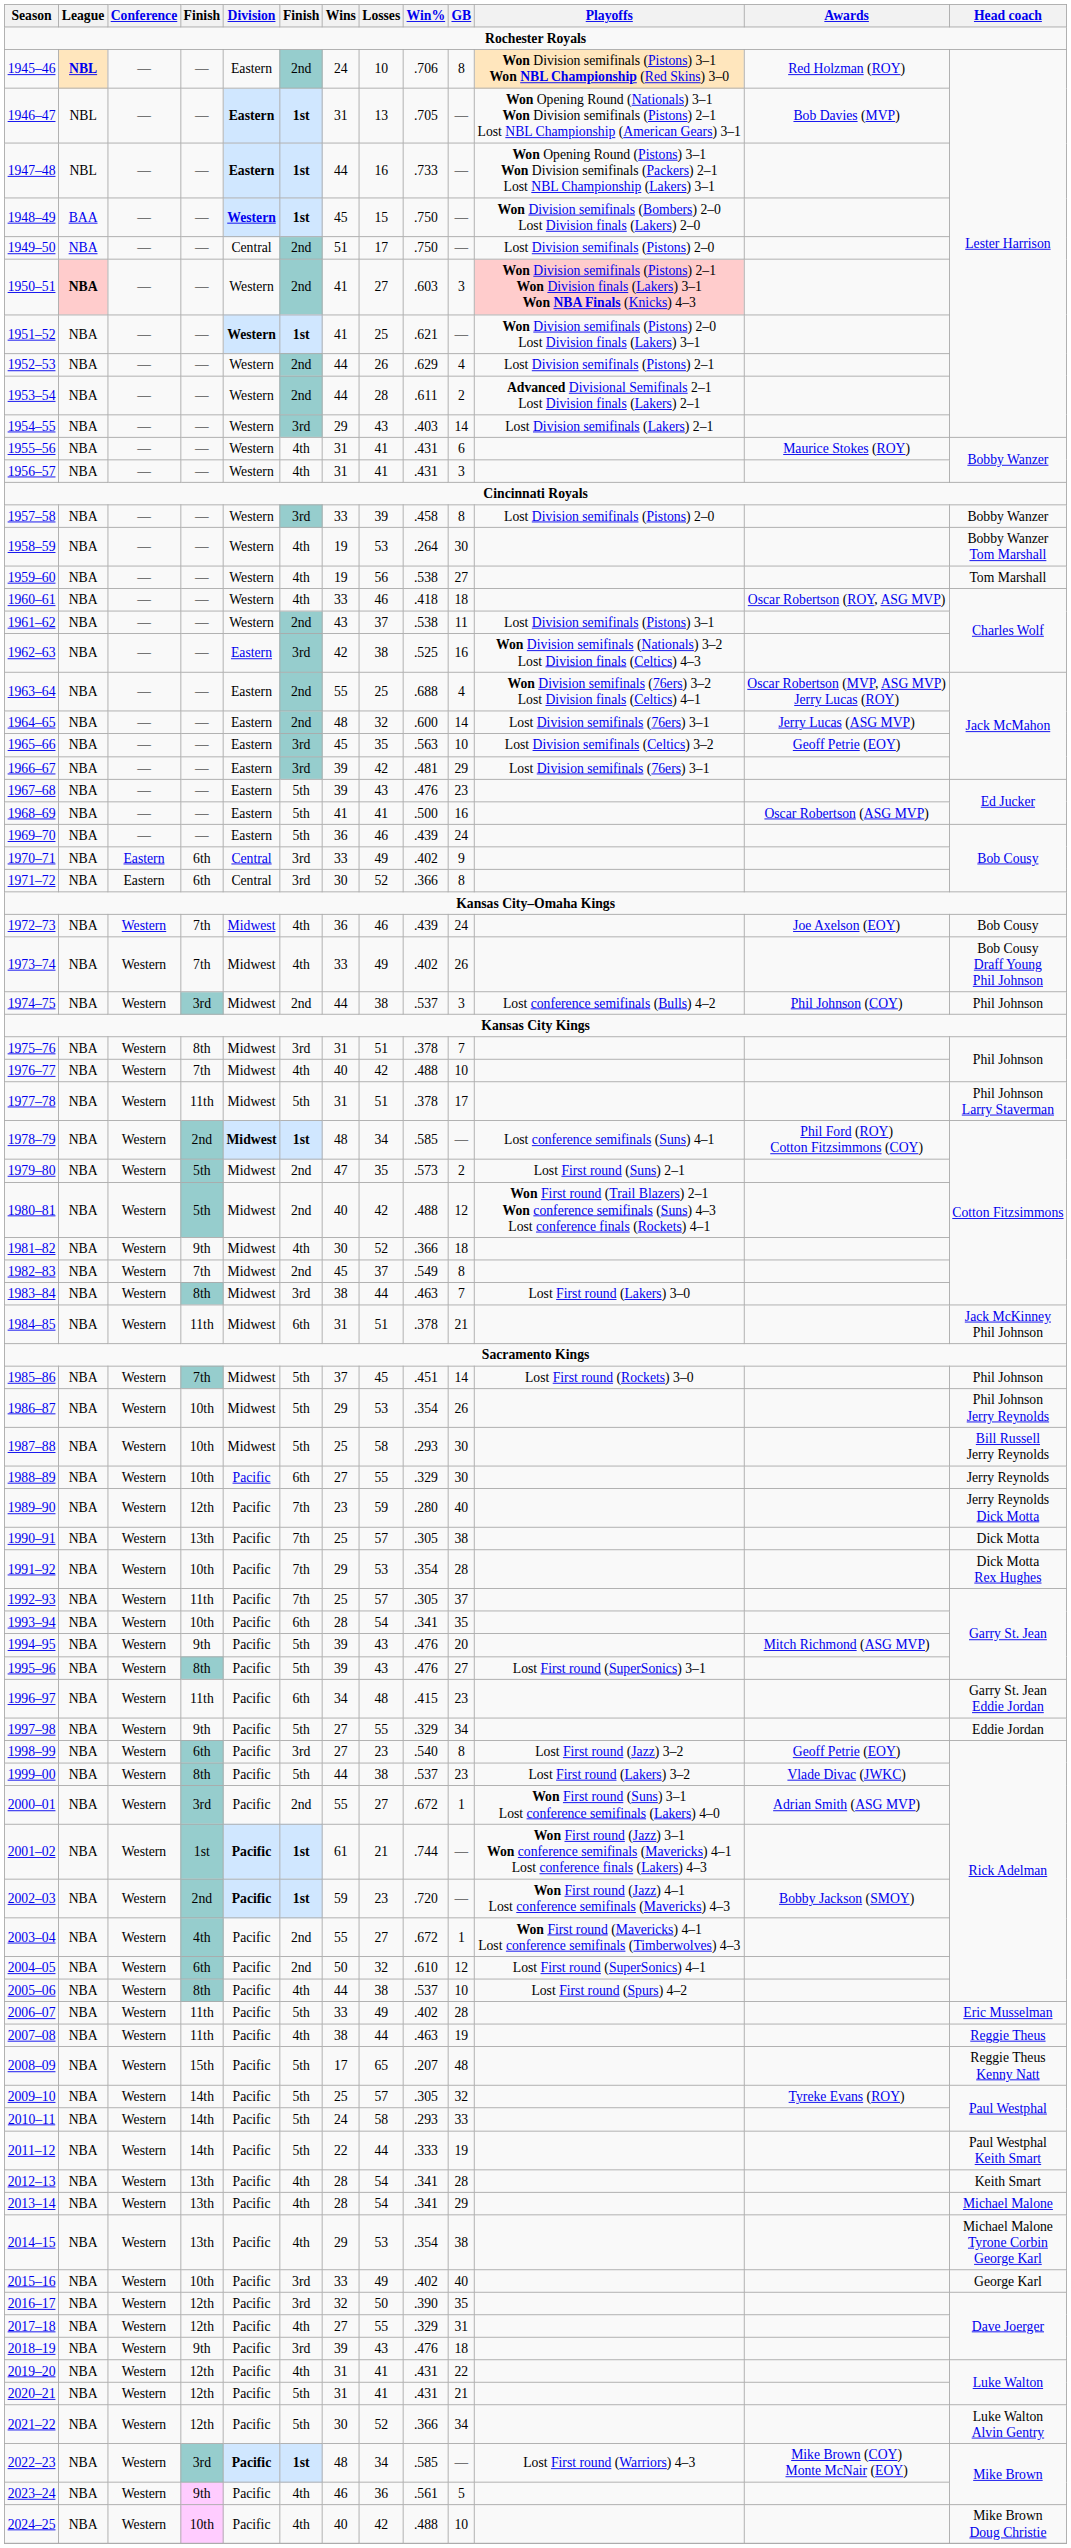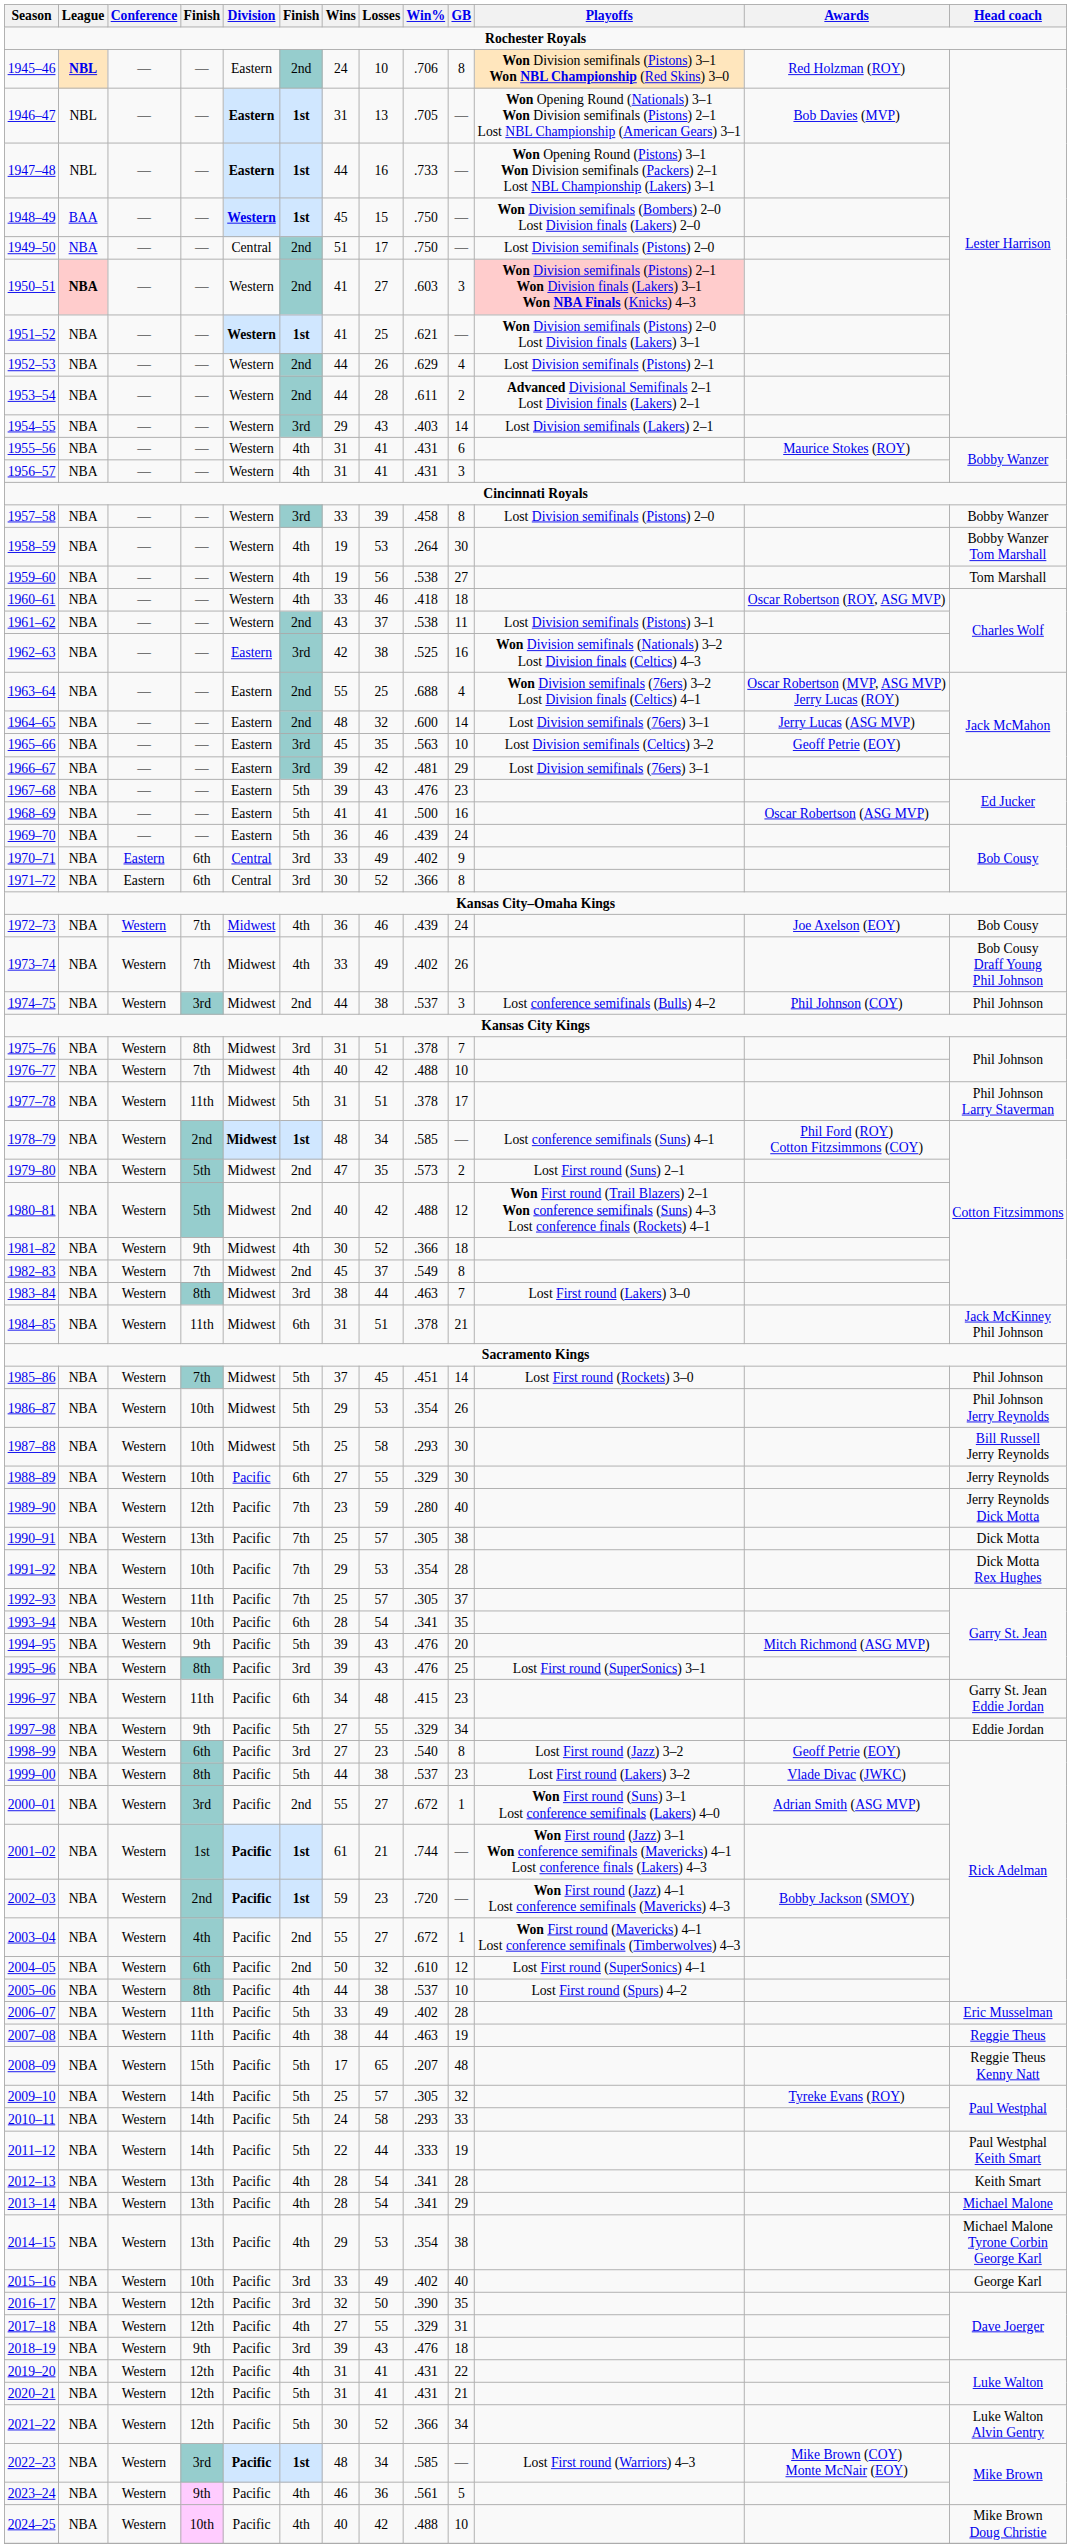(301, 1667) 5th -> (301, 1667) 3rd
(461, 1667) 27 -> (461, 1667) 25
